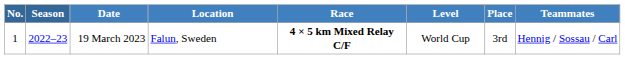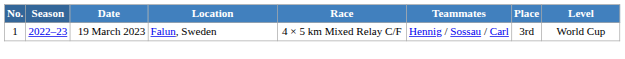columns swapped: (446, 13) <-> (568, 13)
(342, 38) bold -> (342, 32) normal
